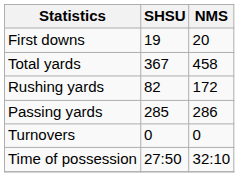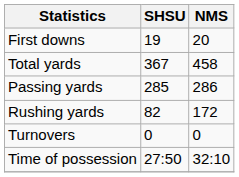rows swapped: (56, 88) <-> (55, 111)
